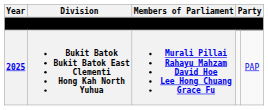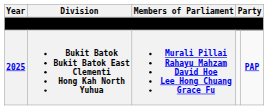(252, 67) normal -> (252, 67) bold
